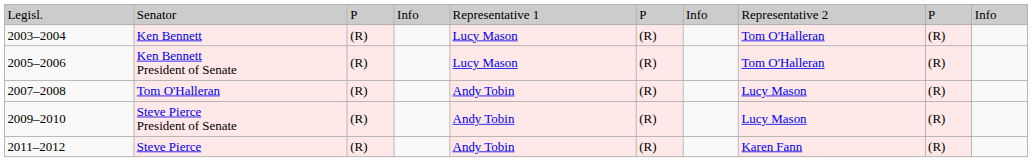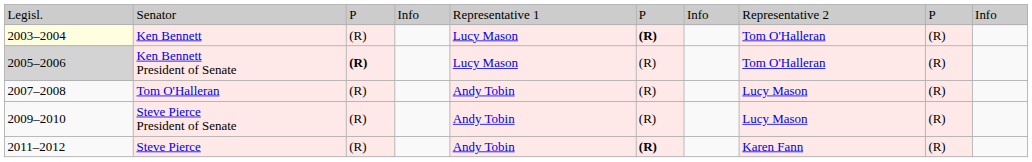(37, 35) no background -> (37, 35) lightyellow background
(648, 35) normal -> (648, 35) bold
(37, 63) no background -> (37, 63) lightgrey background
(359, 63) normal -> (358, 63) bold
(648, 146) normal -> (648, 146) bold
